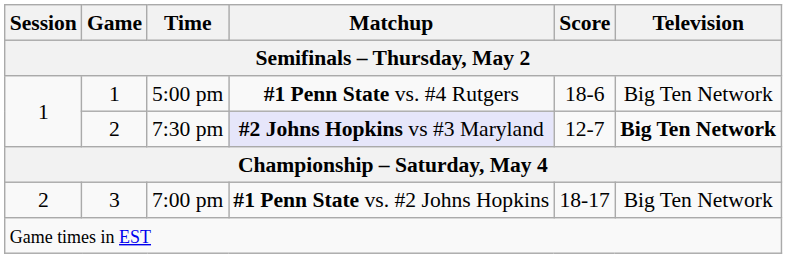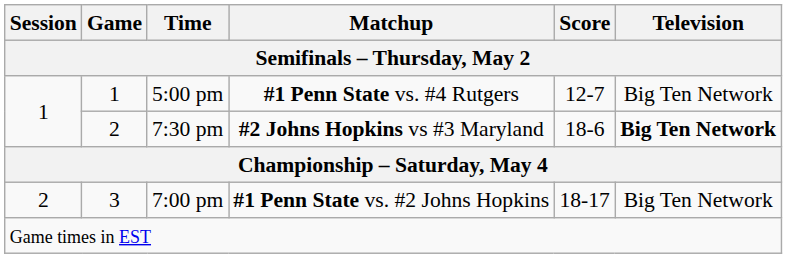(585, 93) 18-6 -> (585, 93) 12-7
(391, 129) lavender background -> (391, 129) no background
(585, 129) 12-7 -> (585, 129) 18-6
